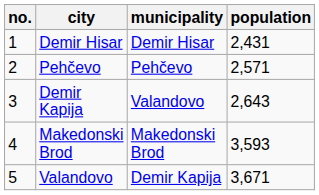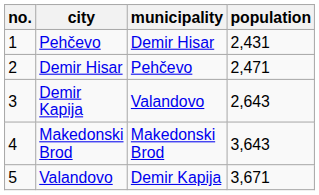(81, 42) Demir Hisar -> (70, 42) Pehčevo
(70, 67) Pehčevo -> (81, 67) Demir Hisar
(250, 67) 2,571 -> (250, 67) 2,471
(250, 144) 3,593 -> (250, 144) 3,643
